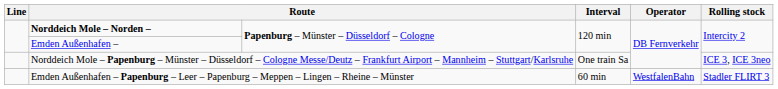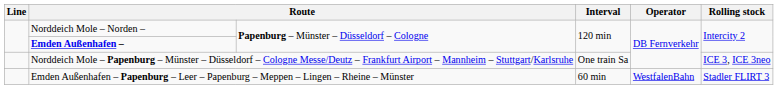(91, 28) bold -> (88, 28) normal
(75, 44) normal -> (77, 44) bold
